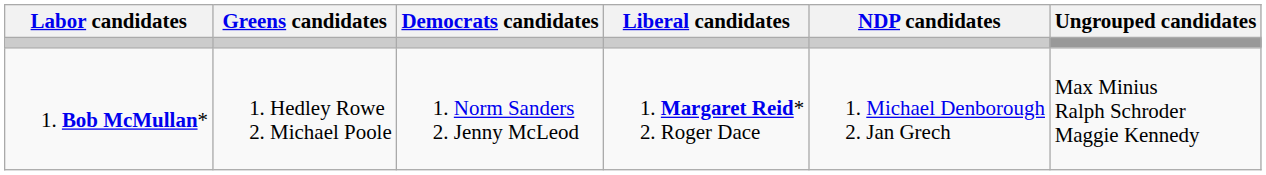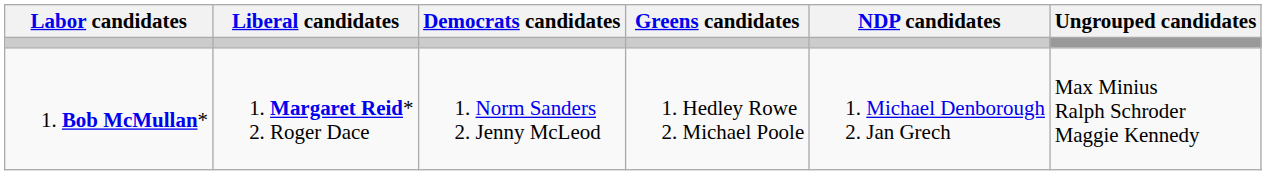columns swapped: (706, 21) <-> (305, 21)
